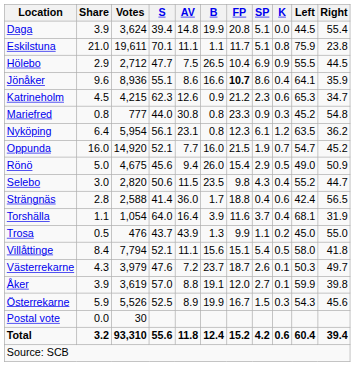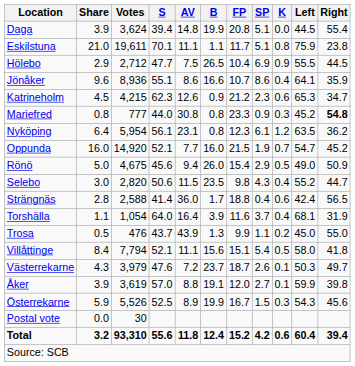(239, 81) bold -> (239, 81) normal
(337, 115) normal -> (337, 115) bold
